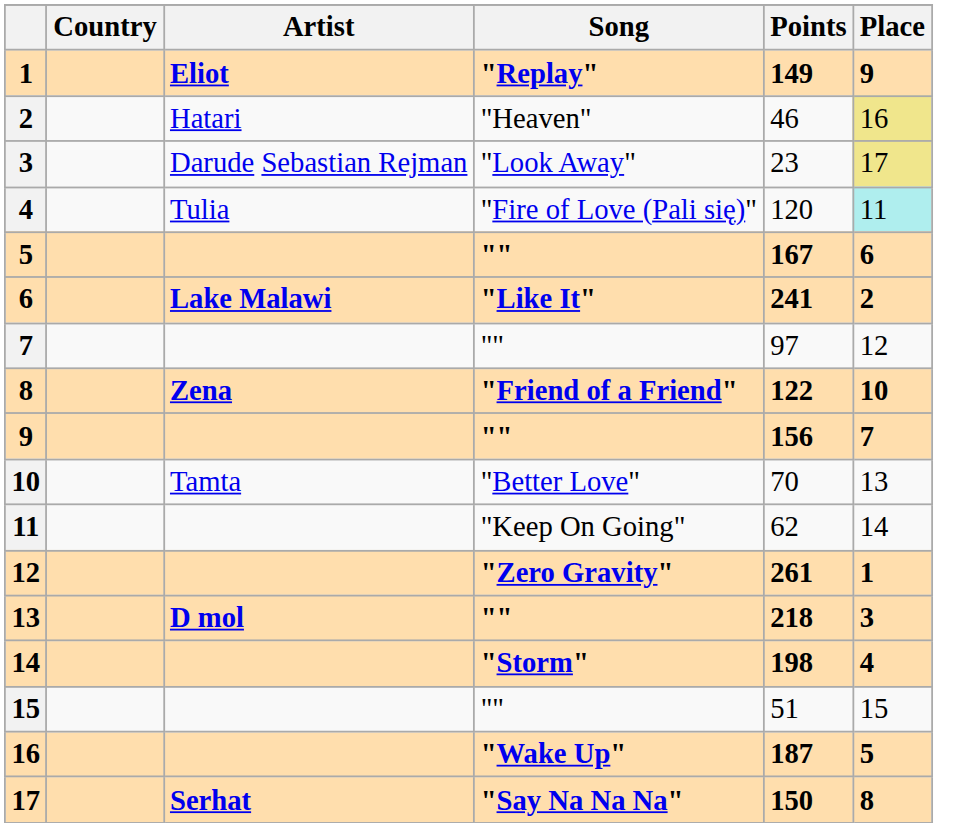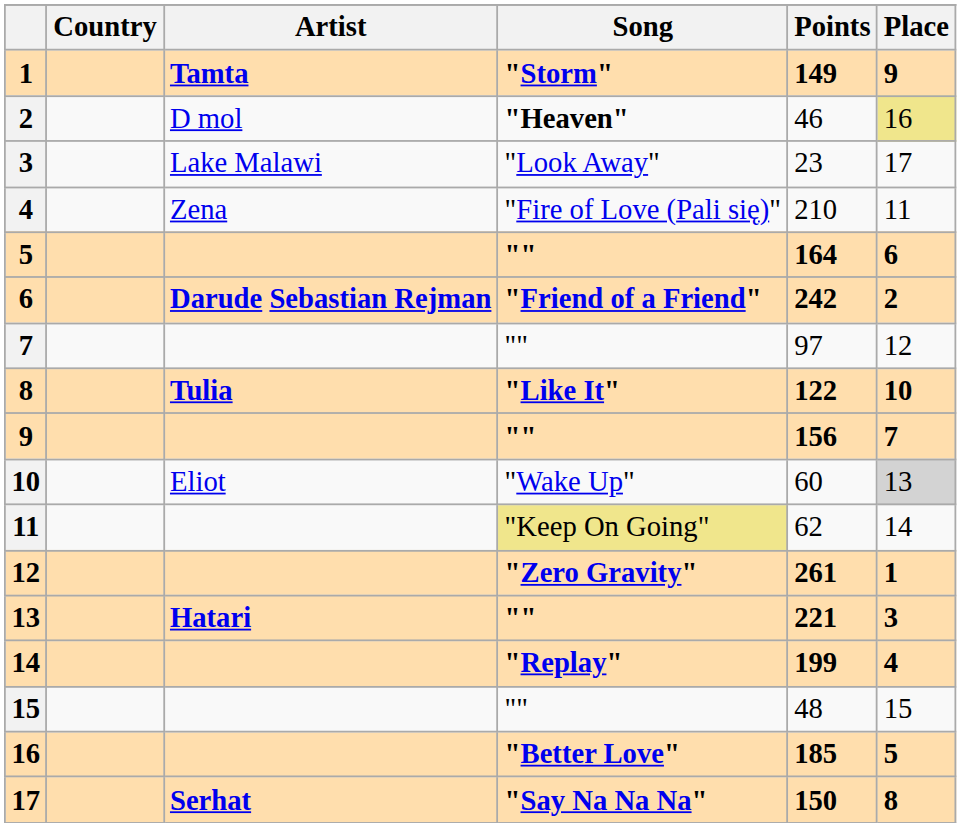(199, 72) Eliot -> (209, 72) Tamta
(540, 72) "Replay" -> (559, 72) "Storm"
(206, 118) Hatari -> (206, 118) D mol
(536, 118) normal -> (567, 118) bold
(319, 163) Darude Sebastian Rejman -> (246, 163) Lake Malawi
(874, 163) khaki background -> (898, 163) no background
(200, 208) Tulia -> (199, 208) Zena
(792, 208) 120 -> (816, 208) 210
(874, 208) paleturquoise background -> (898, 208) no background
(792, 254) 167 -> (816, 254) 164
(251, 299) Lake Malawi -> (331, 299) Darude Sebastian Rejman
(538, 299) "Like It" -> (633, 299) "Friend of a Friend"
(792, 299) 241 -> (816, 299) 242
(201, 390) Zena -> (201, 390) Tulia
(609, 390) "Friend of a Friend" -> (562, 390) "Like It"
(206, 481) Tamta -> (198, 481) Eliot
(560, 481) "Better Love" -> (570, 481) "Wake Up"
(784, 481) 70 -> (808, 481) 60
(874, 481) no background -> (898, 481) lightgrey background
(583, 526) no background -> (607, 526) khaki background
(207, 617) D mol -> (211, 617) Hatari
(792, 617) 218 -> (816, 617) 221
(535, 663) "Storm" -> (563, 663) "Replay"
(792, 663) 198 -> (816, 663) 199
(784, 708) 51 -> (808, 708) 48
(553, 753) "Wake Up" -> (592, 753) "Better Love"
(792, 753) 187 -> (816, 753) 185
